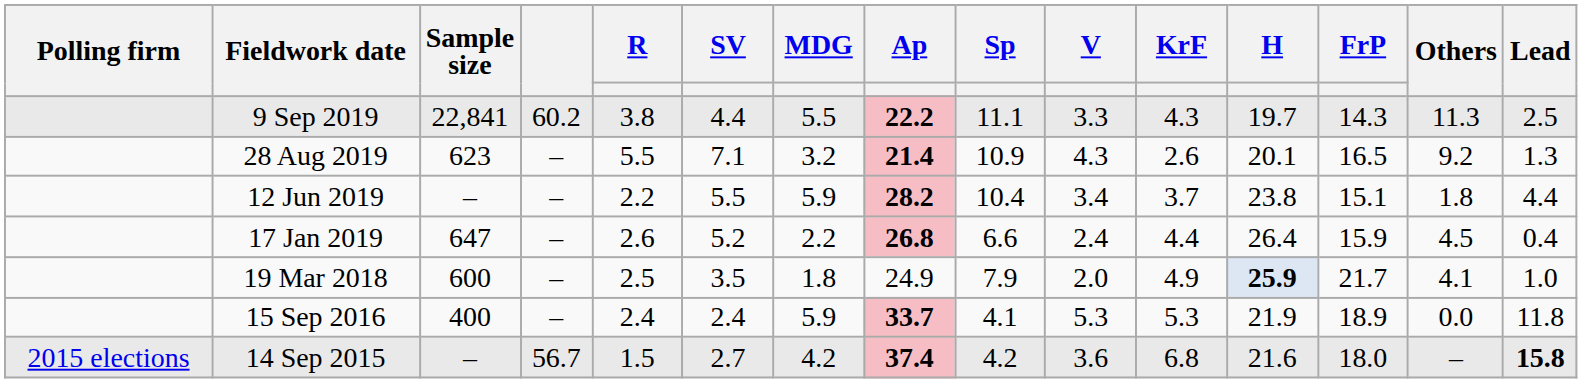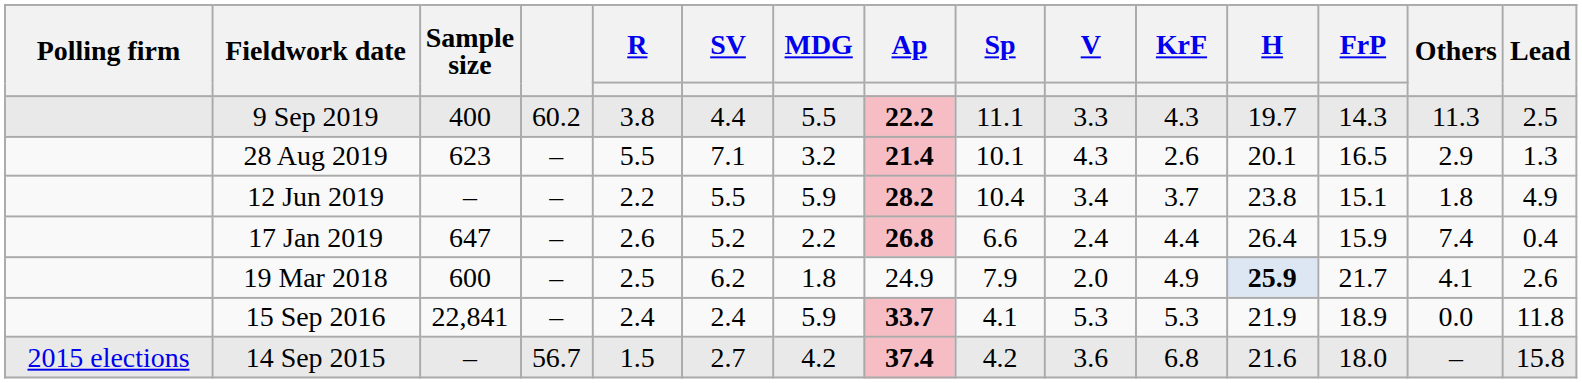(470, 116) 22,841 -> (470, 116) 400
(1000, 156) 10.9 -> (1000, 156) 10.1
(1456, 156) 9.2 -> (1456, 156) 2.9
(1540, 197) 4.4 -> (1540, 197) 4.9
(1456, 237) 4.5 -> (1456, 237) 7.4
(728, 277) 3.5 -> (728, 277) 6.2
(1540, 277) 1.0 -> (1540, 277) 2.6
(470, 317) 400 -> (470, 317) 22,841
(1540, 358) bold -> (1540, 358) normal
